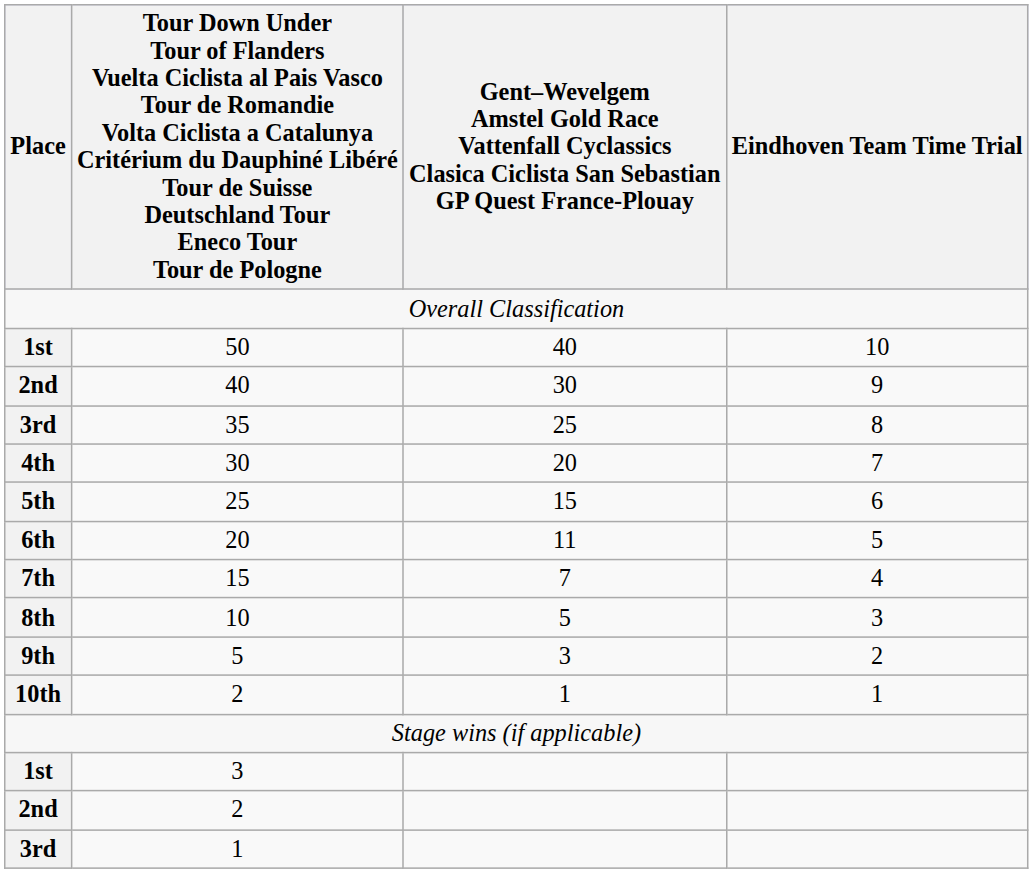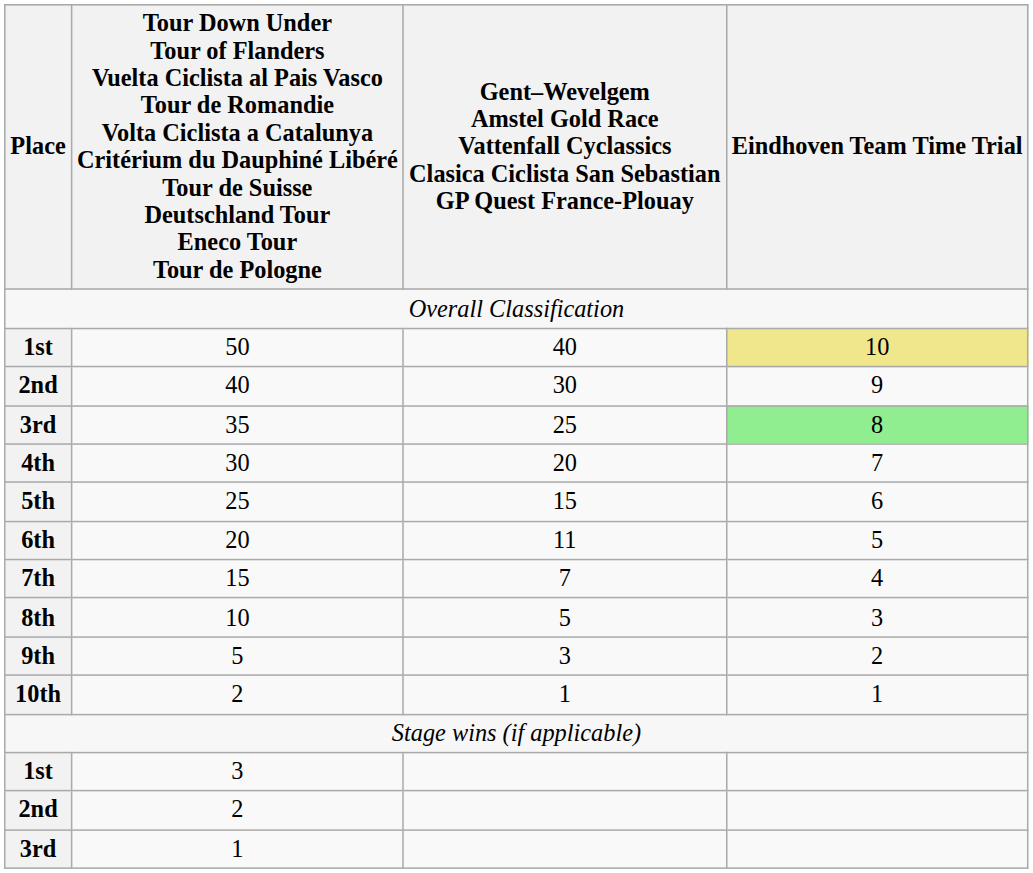(877, 347) no background -> (877, 347) khaki background
(877, 424) no background -> (877, 424) lightgreen background
